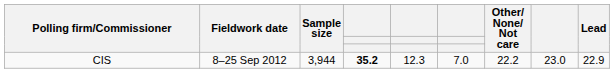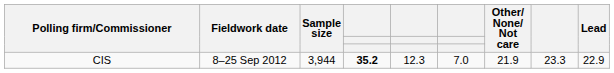(508, 60) 22.2 -> (508, 60) 21.9
(555, 60) 23.0 -> (555, 60) 23.3
